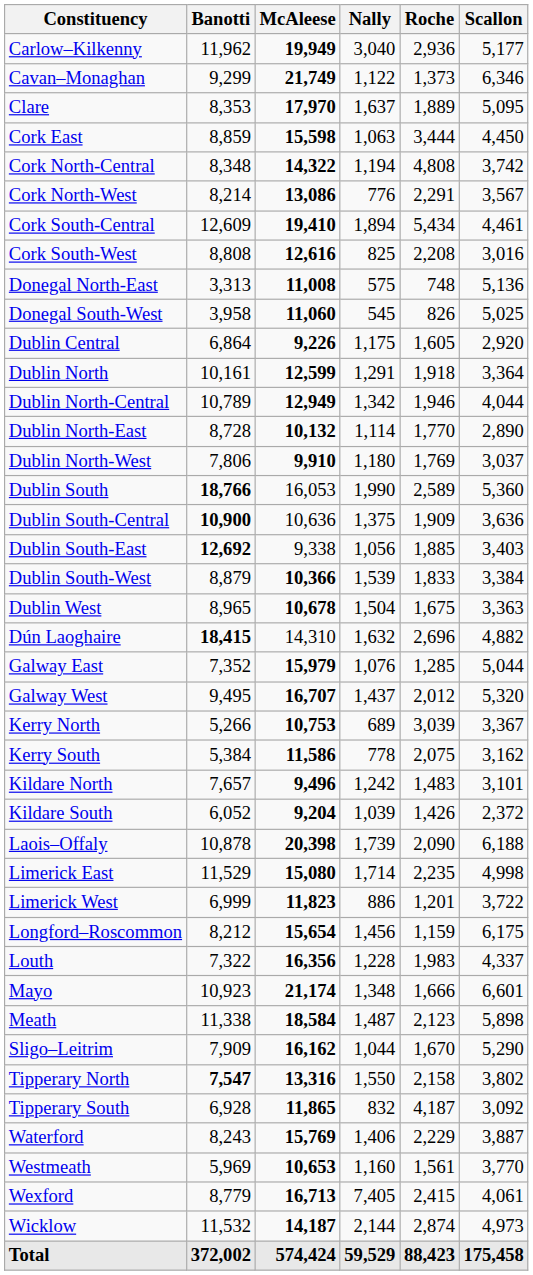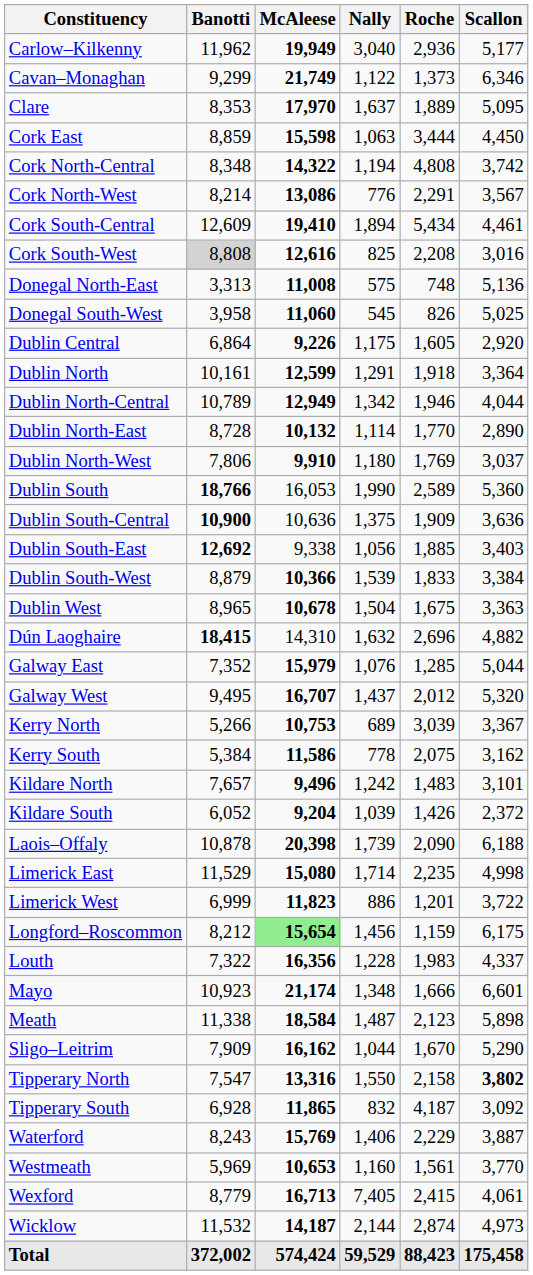(230, 254) no background -> (230, 254) lightgrey background
(310, 931) no background -> (310, 931) lightgreen background
(230, 1078) bold -> (230, 1078) normal
(503, 1078) normal -> (503, 1078) bold
